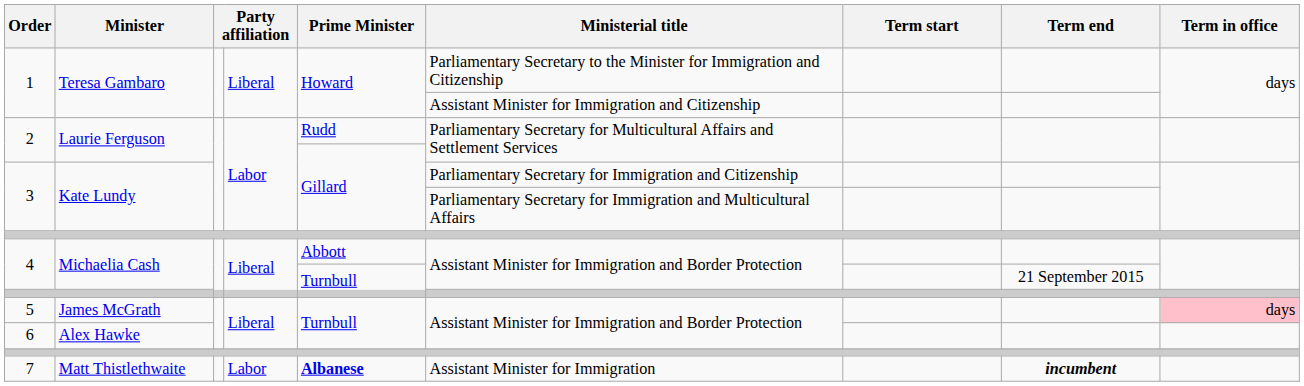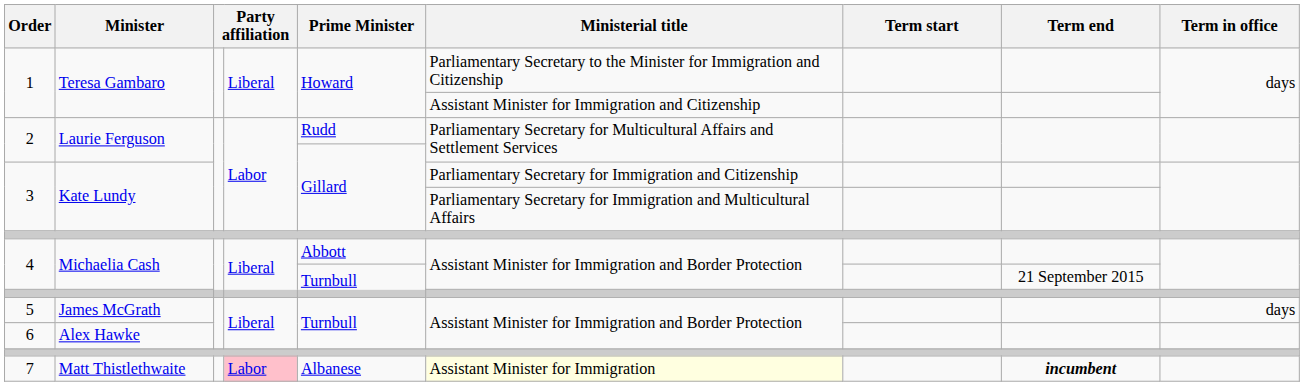(1280, 309) pink background -> (1280, 309) no background
(247, 368) no background -> (247, 368) pink background
(332, 368) bold -> (331, 368) normal
(542, 368) no background -> (542, 368) lightyellow background
